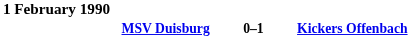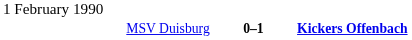(57, 9) bold -> (53, 9) normal
(166, 28) bold -> (168, 28) normal
